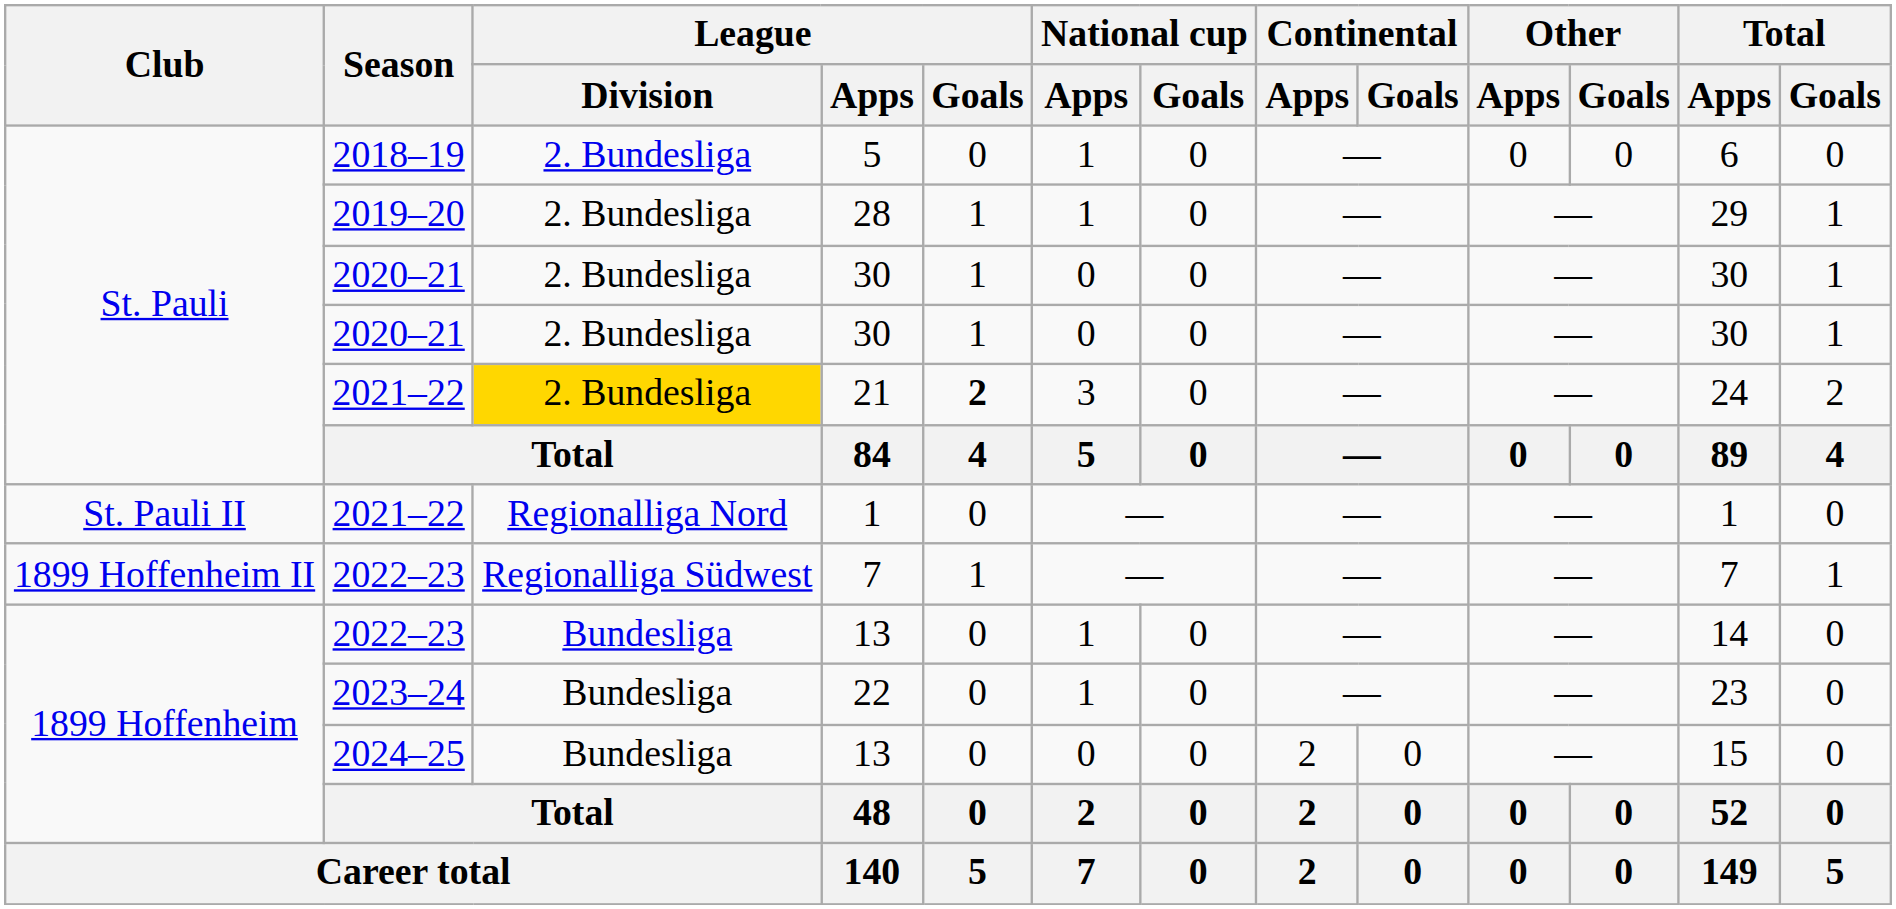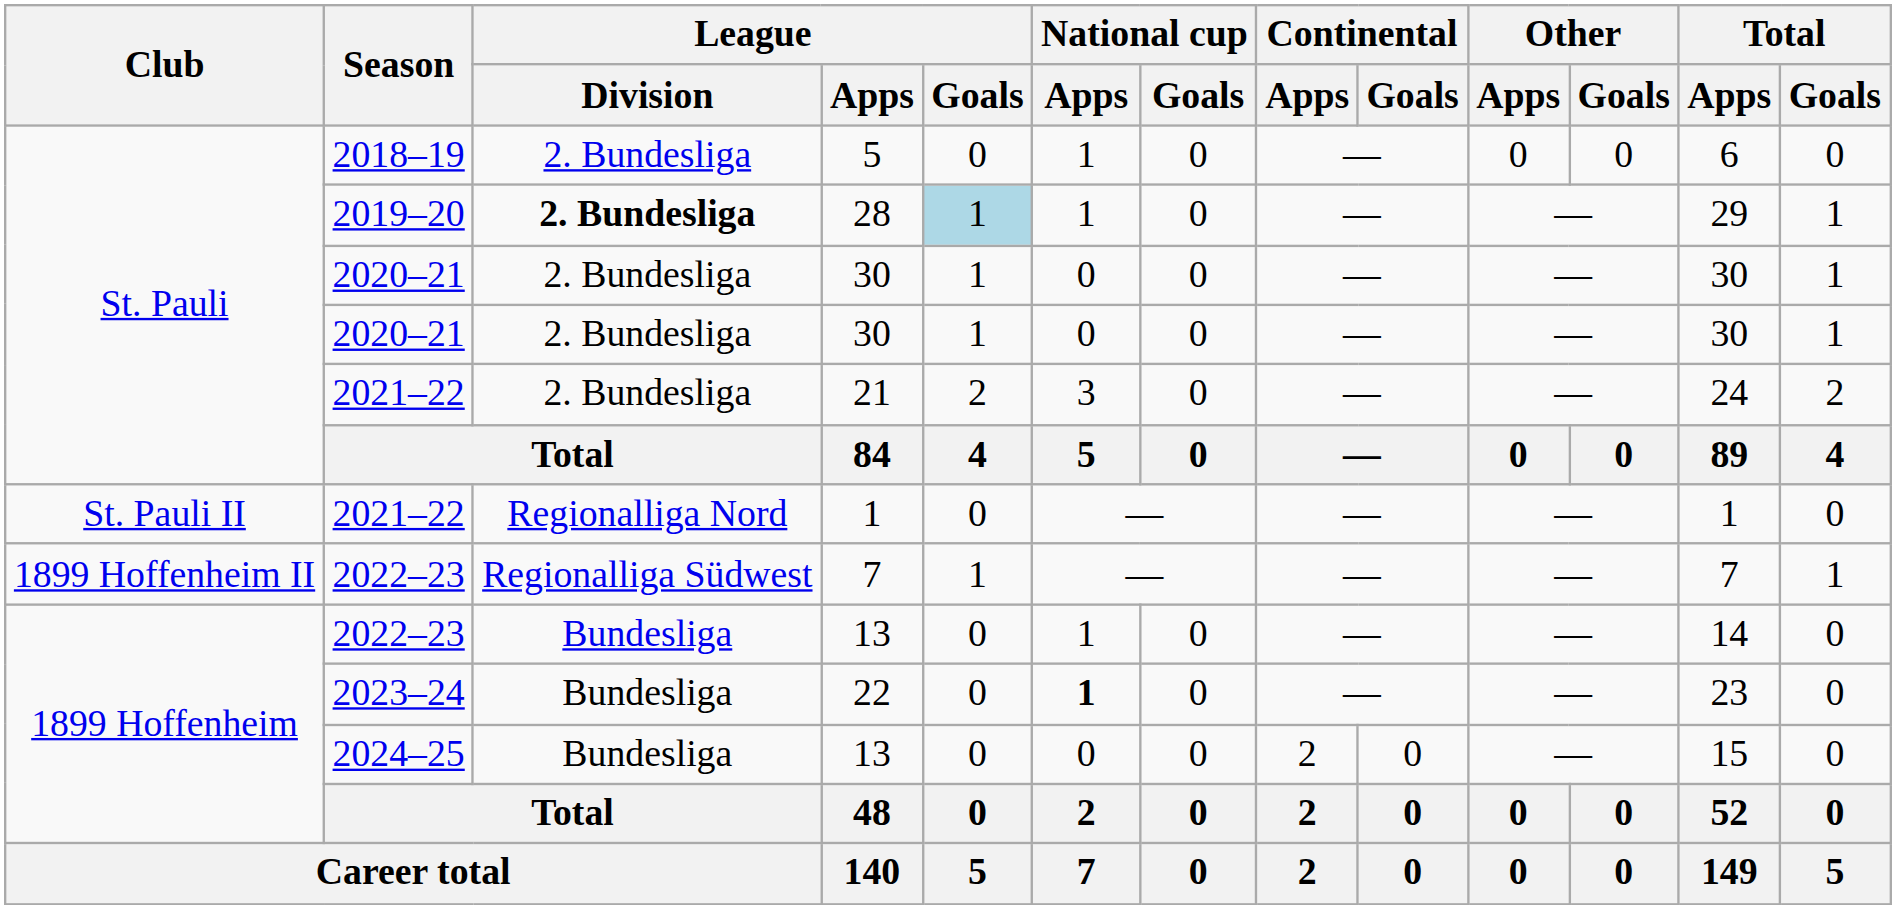(647, 214) normal -> (647, 214) bold
(977, 214) no background -> (977, 214) lightblue background
(647, 393) gold background -> (647, 393) no background
(977, 393) bold -> (977, 393) normal
(1086, 693) normal -> (1086, 693) bold
